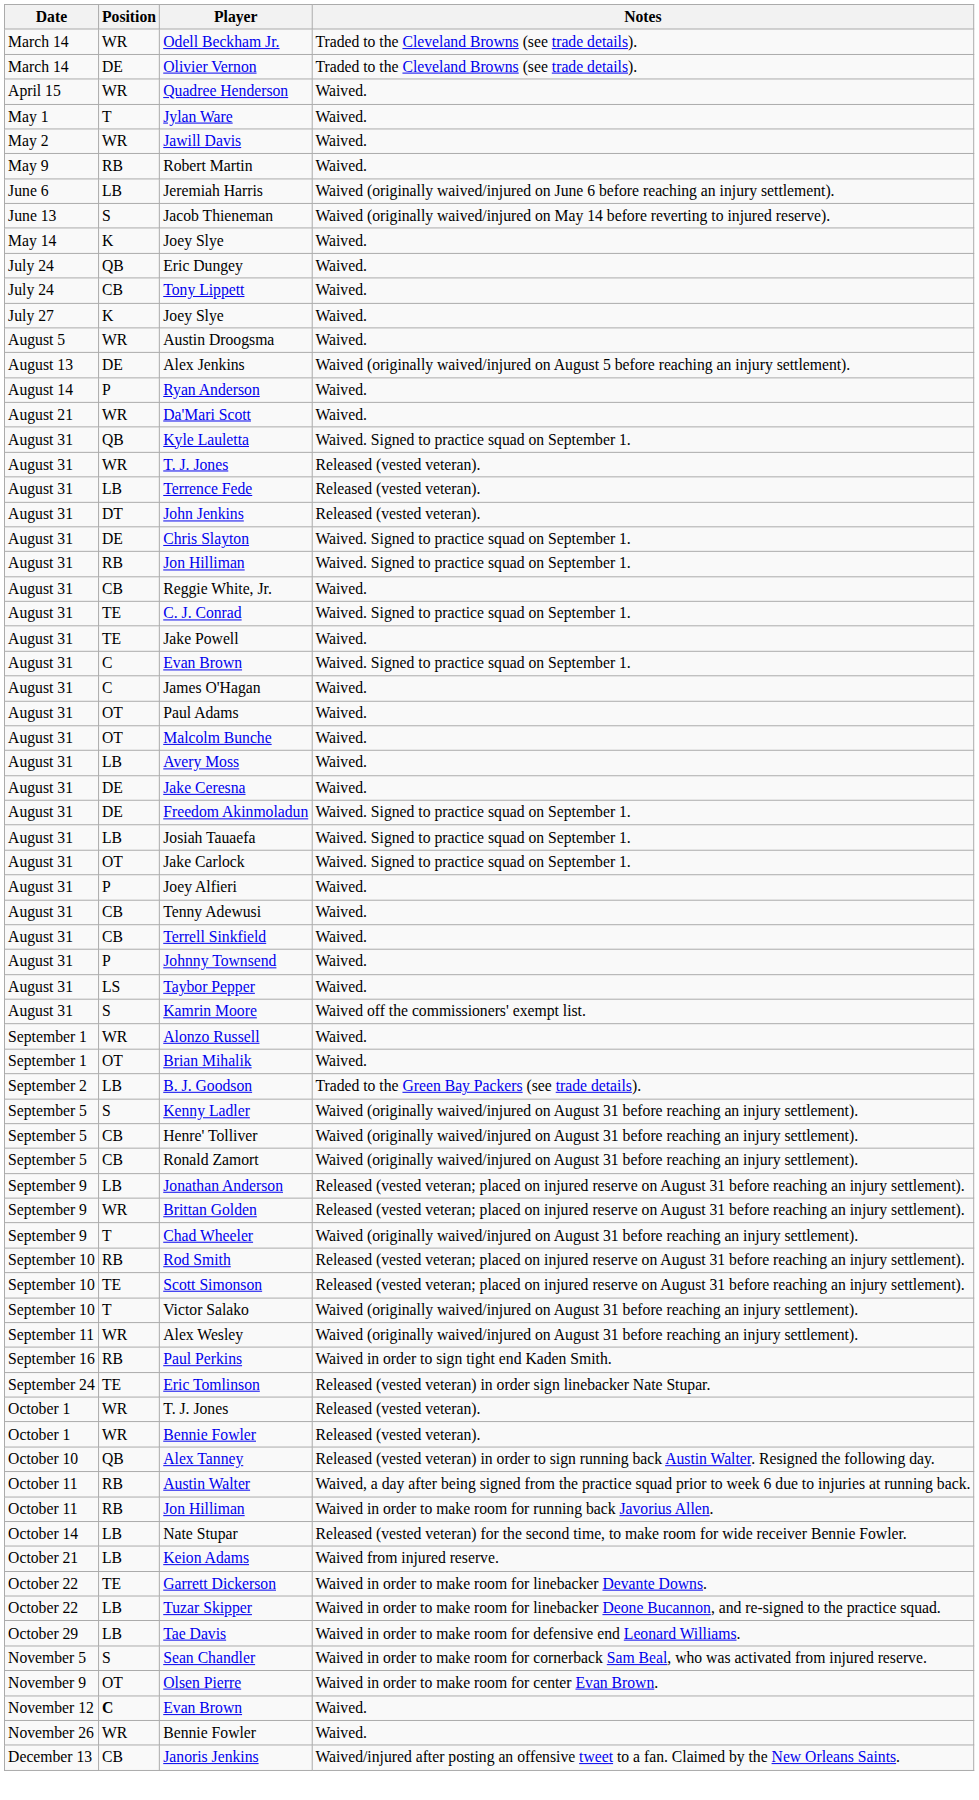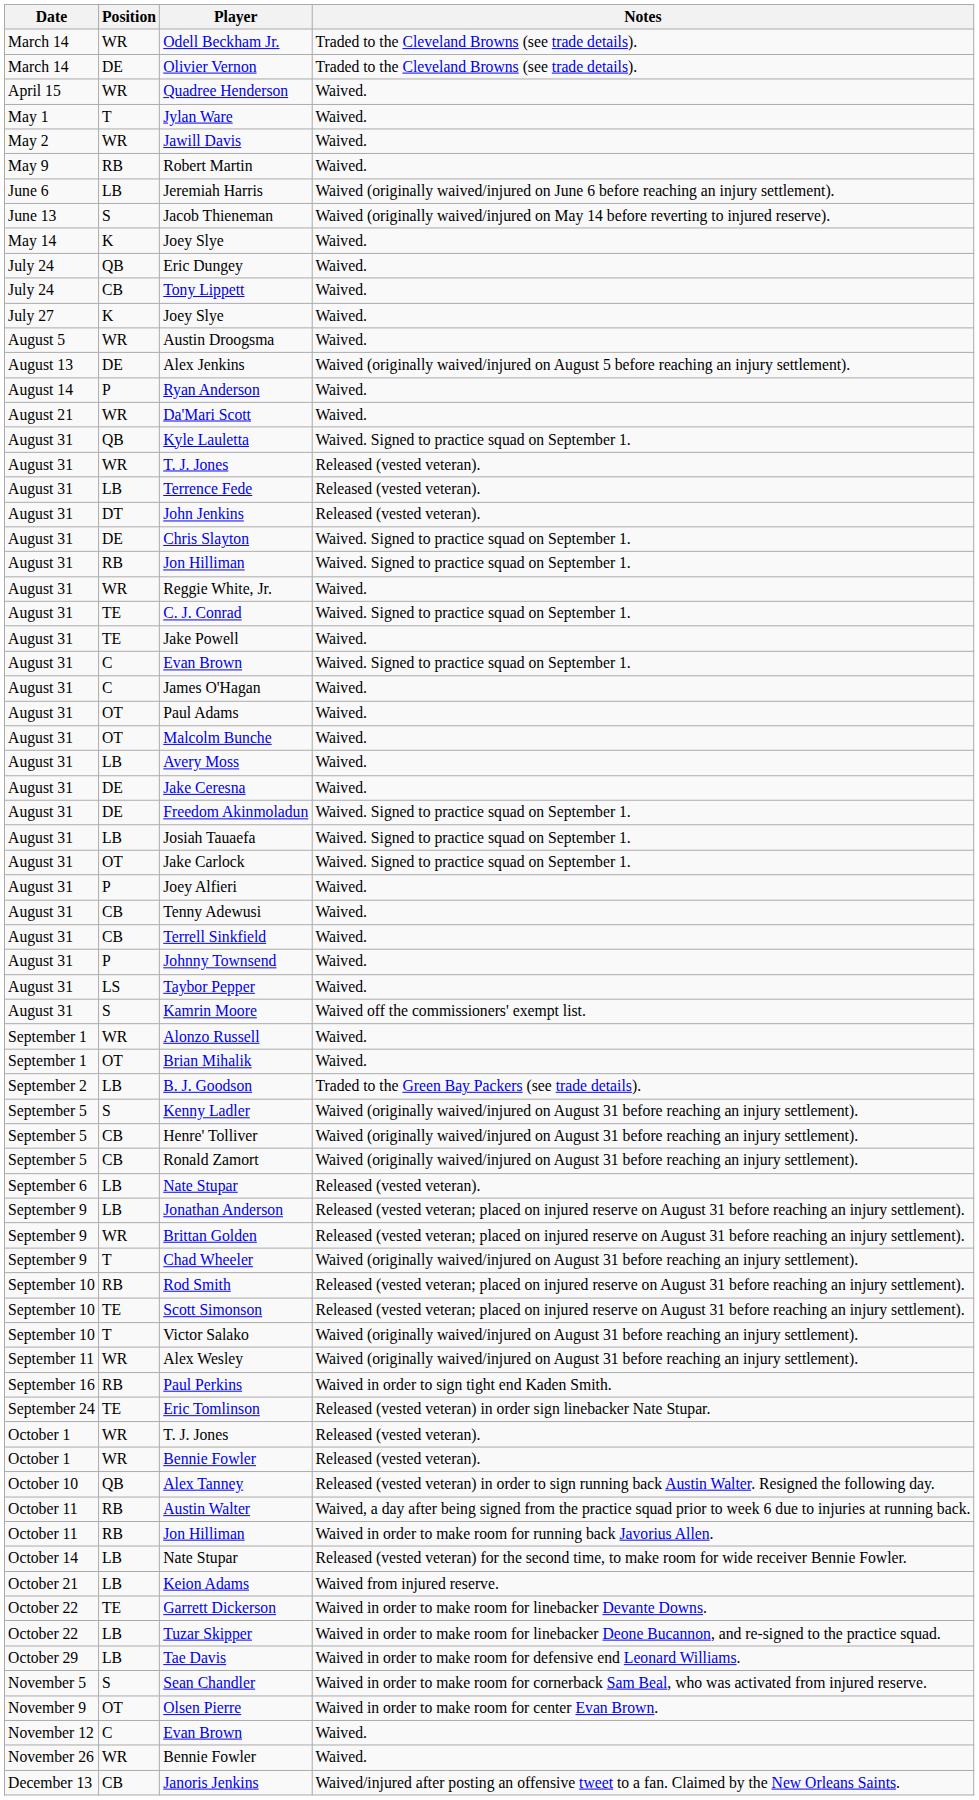(112, 588) CB -> (115, 588) WR
+ row: (48, 1185)
(108, 1707) bold -> (107, 1732) normal
